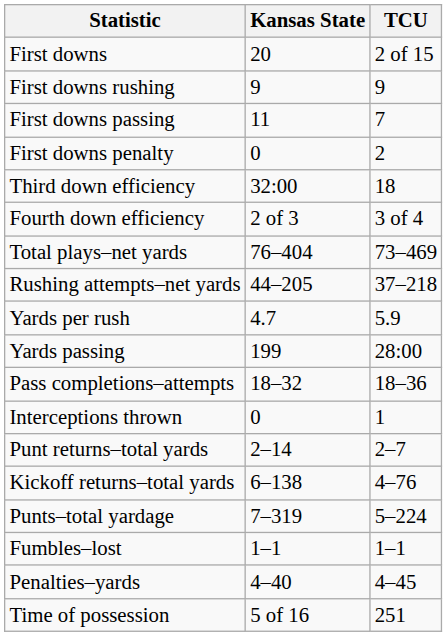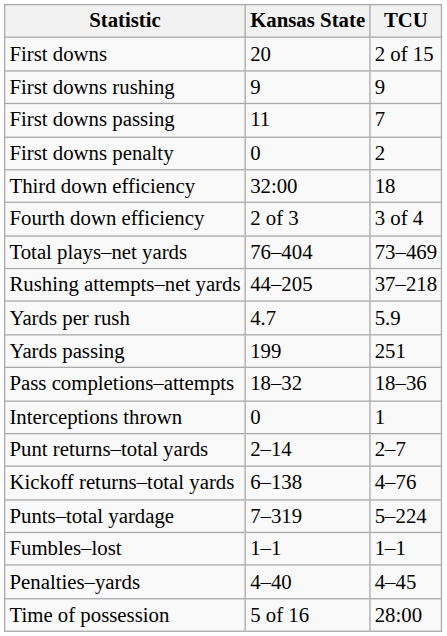(398, 350) 28:00 -> (390, 350) 251
(390, 614) 251 -> (398, 614) 28:00
